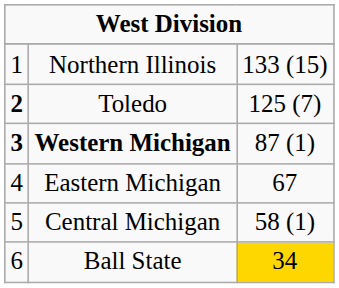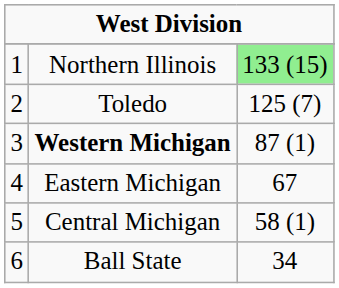(285, 63) no background -> (285, 63) lightgreen background
(17, 103) bold -> (17, 103) normal
(17, 143) bold -> (17, 143) normal
(285, 261) gold background -> (285, 261) no background
